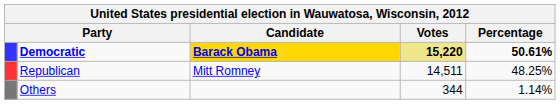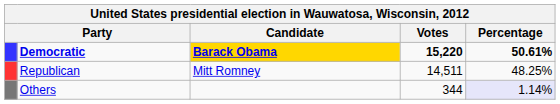(444, 52) khaki background -> (444, 52) no background
(535, 90) no background -> (535, 90) lavender background
